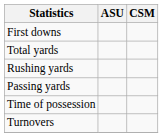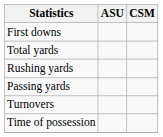rows swapped: (30, 123) <-> (51, 104)
